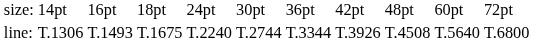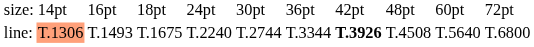(61, 32) no background -> (61, 32) lightsalmon background
(358, 32) normal -> (358, 32) bold
